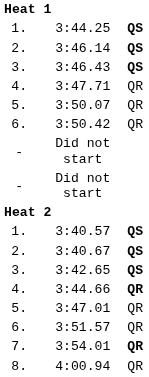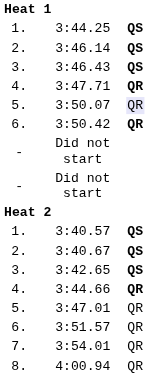(135, 86) normal -> (135, 86) bold
(135, 106) no background -> (135, 106) lavender background
(135, 125) normal -> (135, 125) bold
(135, 347) bold -> (135, 347) normal
